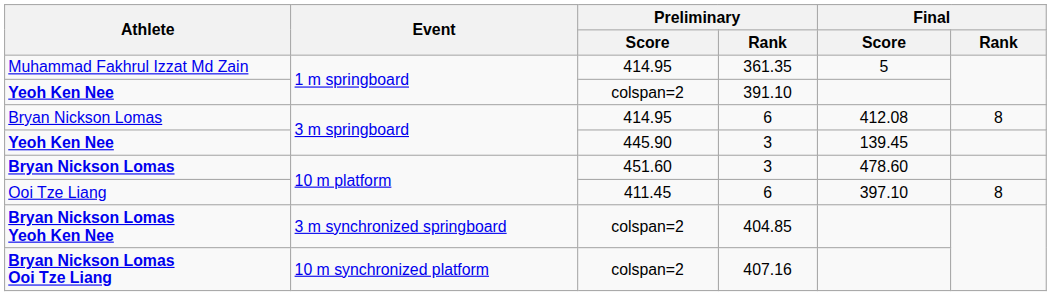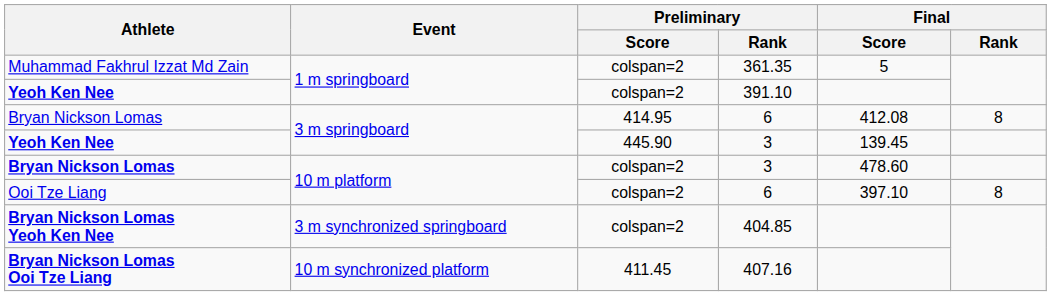(648, 68) 414.95 -> (648, 68) colspan=2
(648, 168) 451.60 -> (648, 168) colspan=2
(648, 193) 411.45 -> (648, 193) colspan=2
(648, 269) colspan=2 -> (648, 269) 411.45
